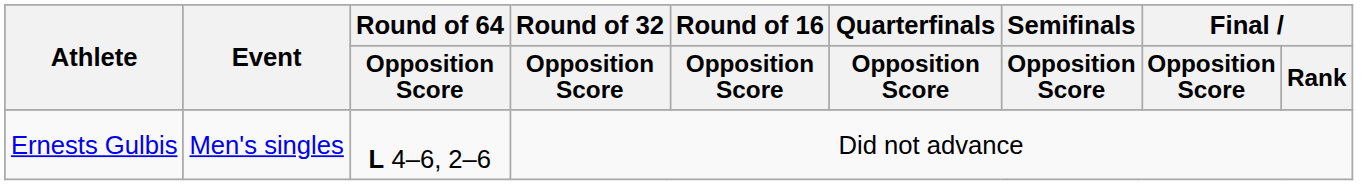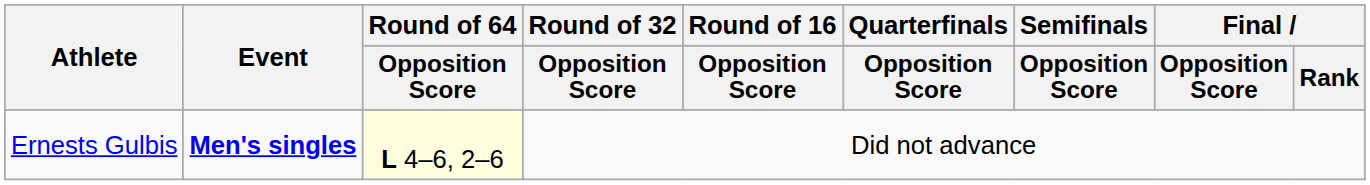(267, 145) normal -> (273, 145) bold
(430, 159) no background -> (442, 159) lightyellow background
